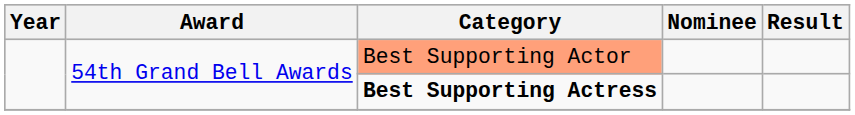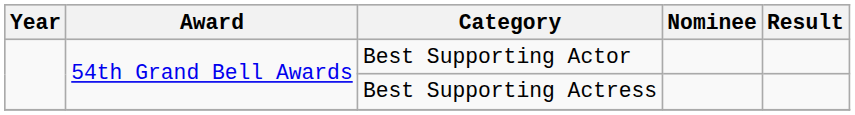(497, 57) lightsalmon background -> (497, 57) no background
(510, 92) bold -> (510, 92) normal
